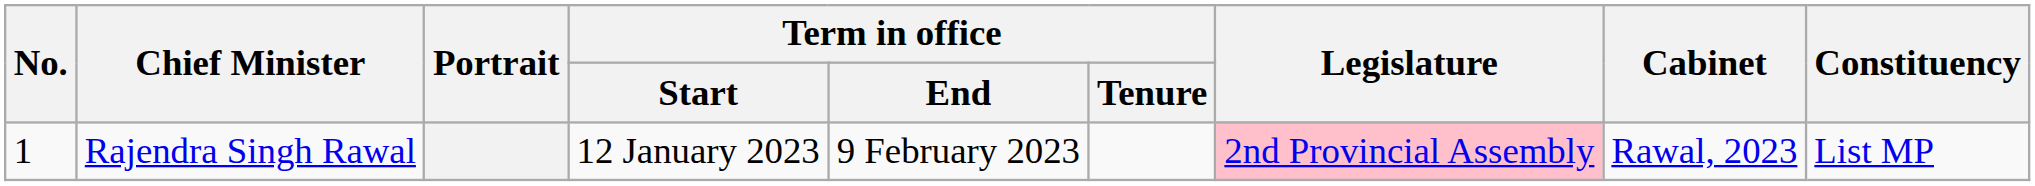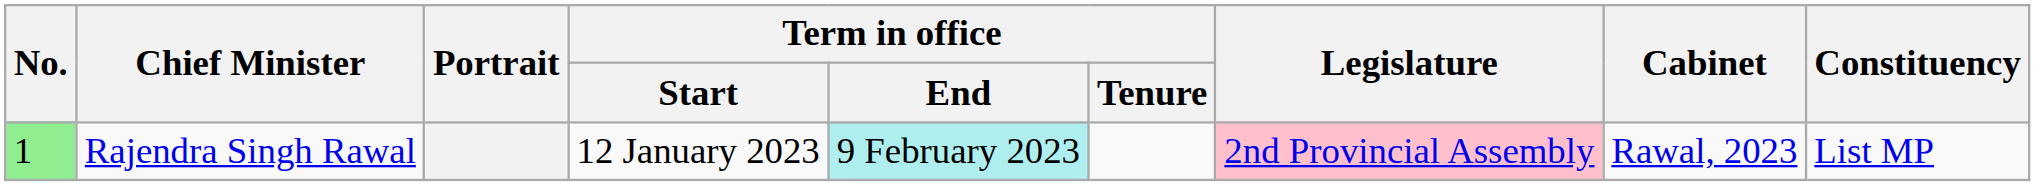(23, 150) no background -> (23, 150) lightgreen background
(958, 150) no background -> (958, 150) paleturquoise background
